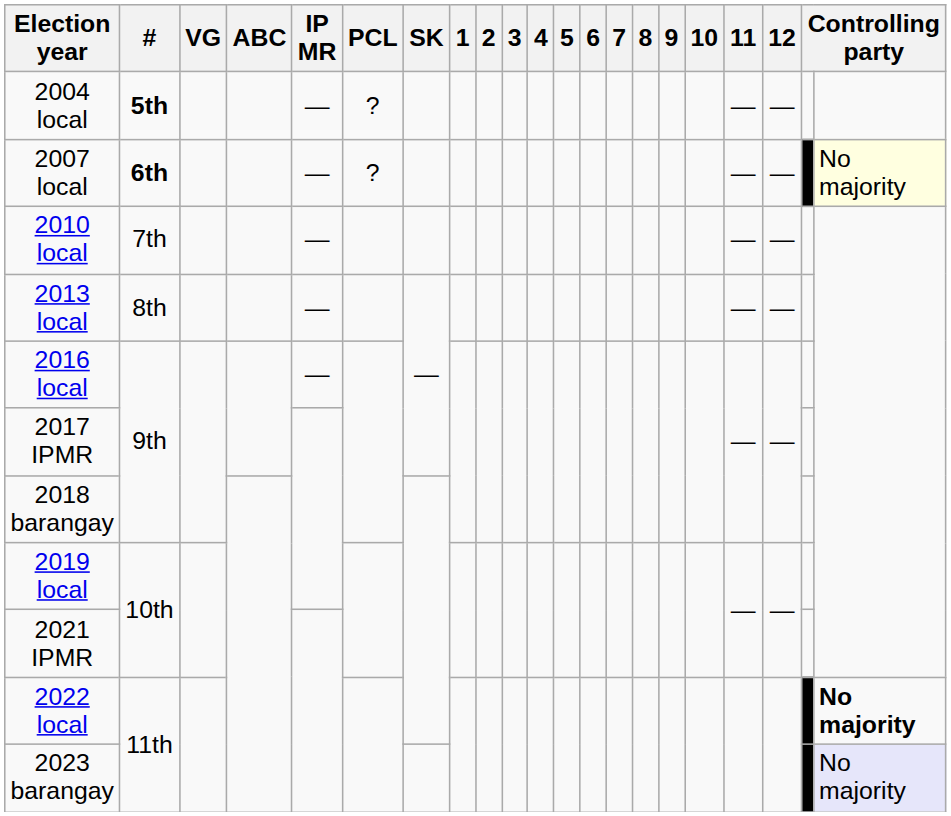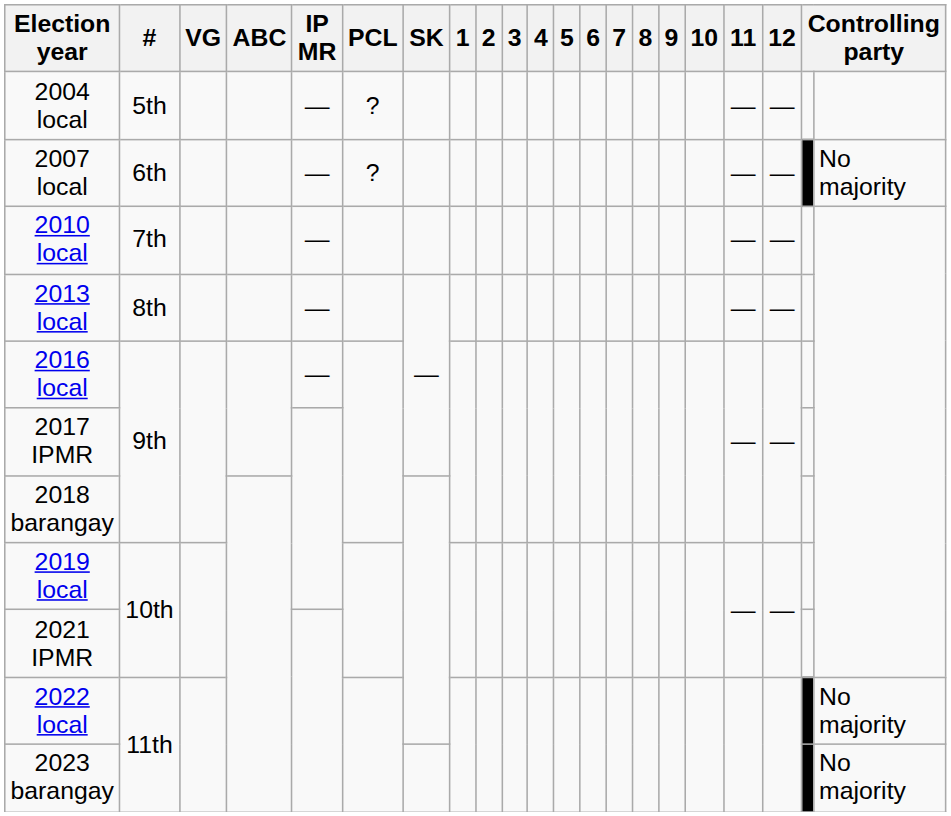(149, 105) bold -> (149, 105) normal
(149, 172) bold -> (149, 172) normal
(863, 172) lightyellow background -> (863, 172) no background
(867, 710) bold -> (863, 710) normal
(863, 777) lavender background -> (863, 777) no background
